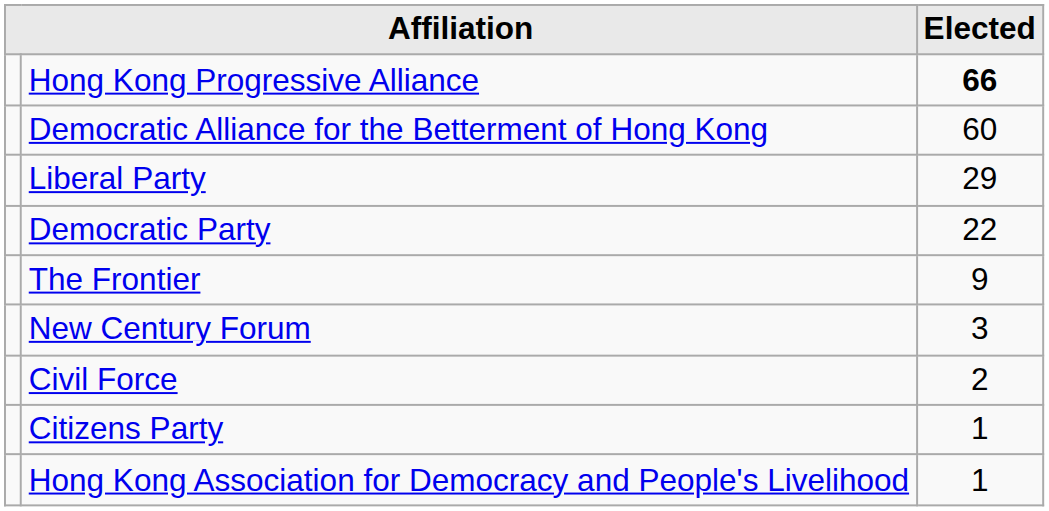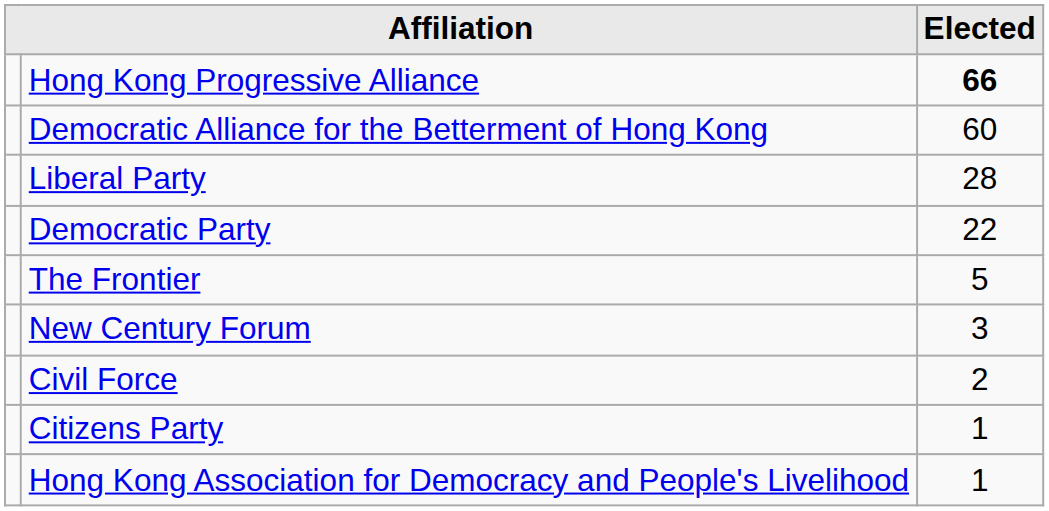(980, 179) 29 -> (980, 179) 28
(980, 279) 9 -> (980, 279) 5
